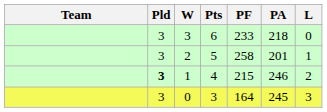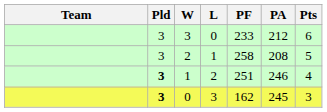columns swapped: (309, 14) <-> (214, 14)
(278, 35) 218 -> (278, 35) 212
(278, 55) 201 -> (278, 55) 208
(244, 76) 215 -> (244, 76) 251
(161, 96) normal -> (161, 96) bold
(244, 96) 164 -> (244, 96) 162
